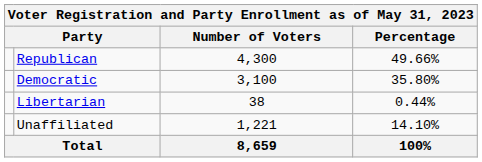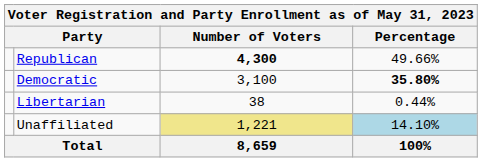(257, 59) normal -> (257, 59) bold
(415, 81) normal -> (415, 81) bold
(257, 125) no background -> (257, 125) khaki background
(415, 125) no background -> (415, 125) lightblue background
